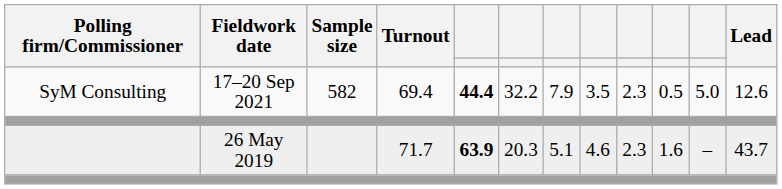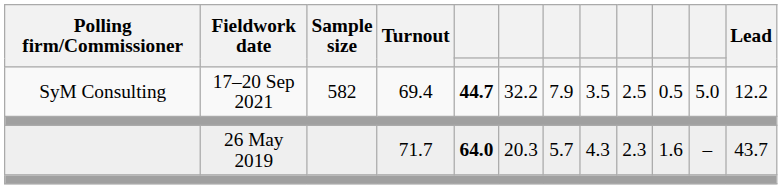(476, 91) 44.4 -> (476, 91) 44.7
(634, 91) 2.3 -> (634, 91) 2.5
(751, 91) 12.6 -> (751, 91) 12.2
(476, 150) 63.9 -> (476, 150) 64.0
(561, 150) 5.1 -> (561, 150) 5.7
(598, 150) 4.6 -> (598, 150) 4.3
